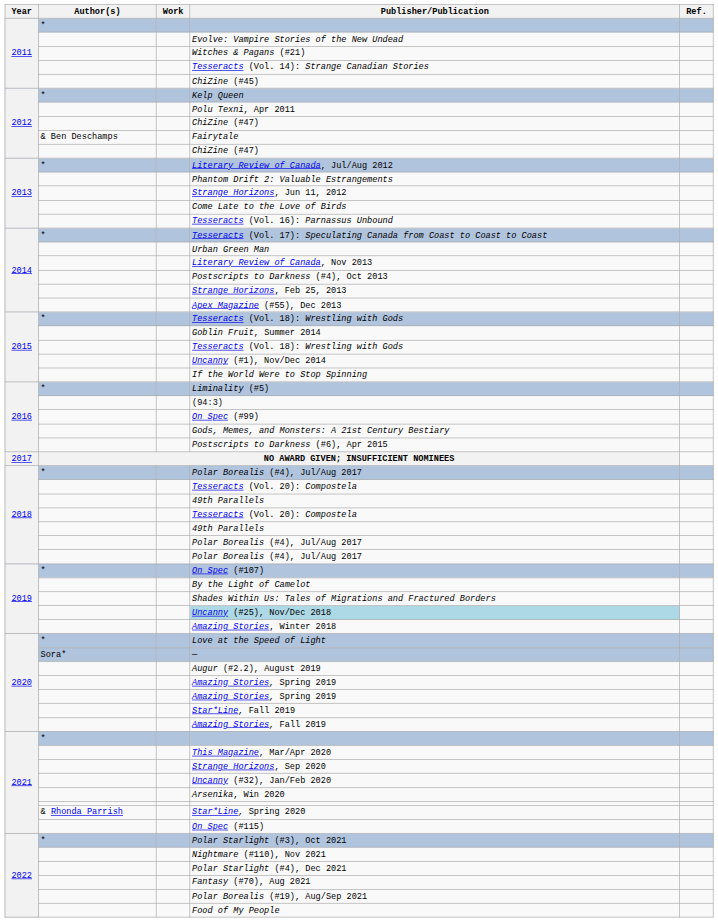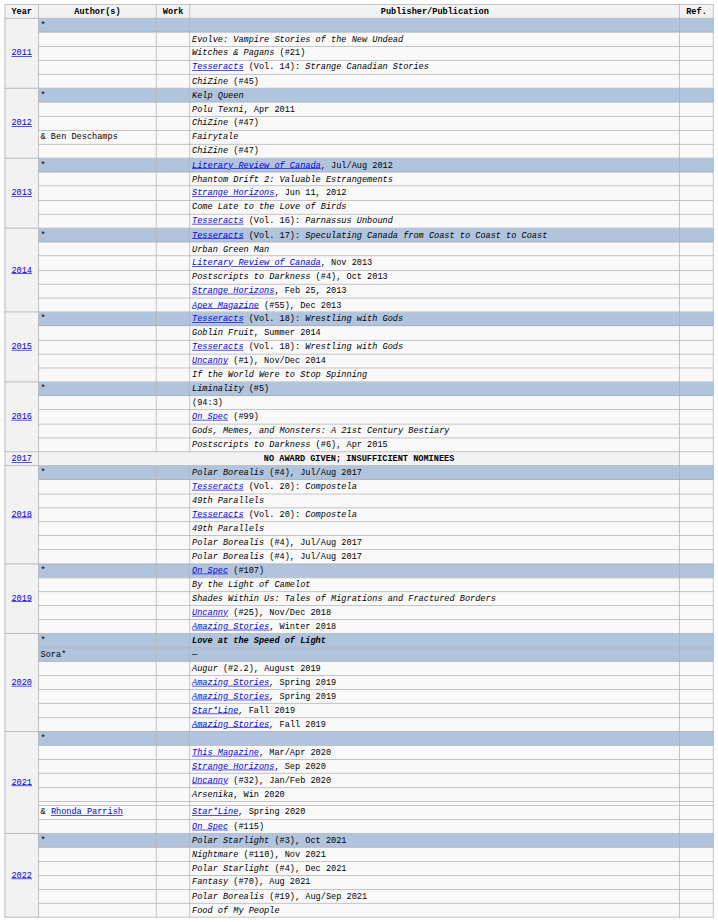(262, 613) lightblue background -> (262, 613) no background
(259, 641) normal -> (259, 641) bold
